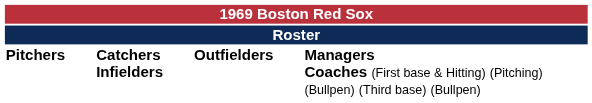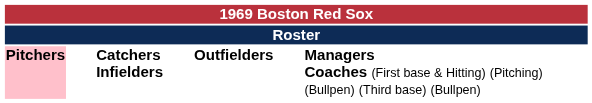(35, 55) no background -> (35, 55) pink background
